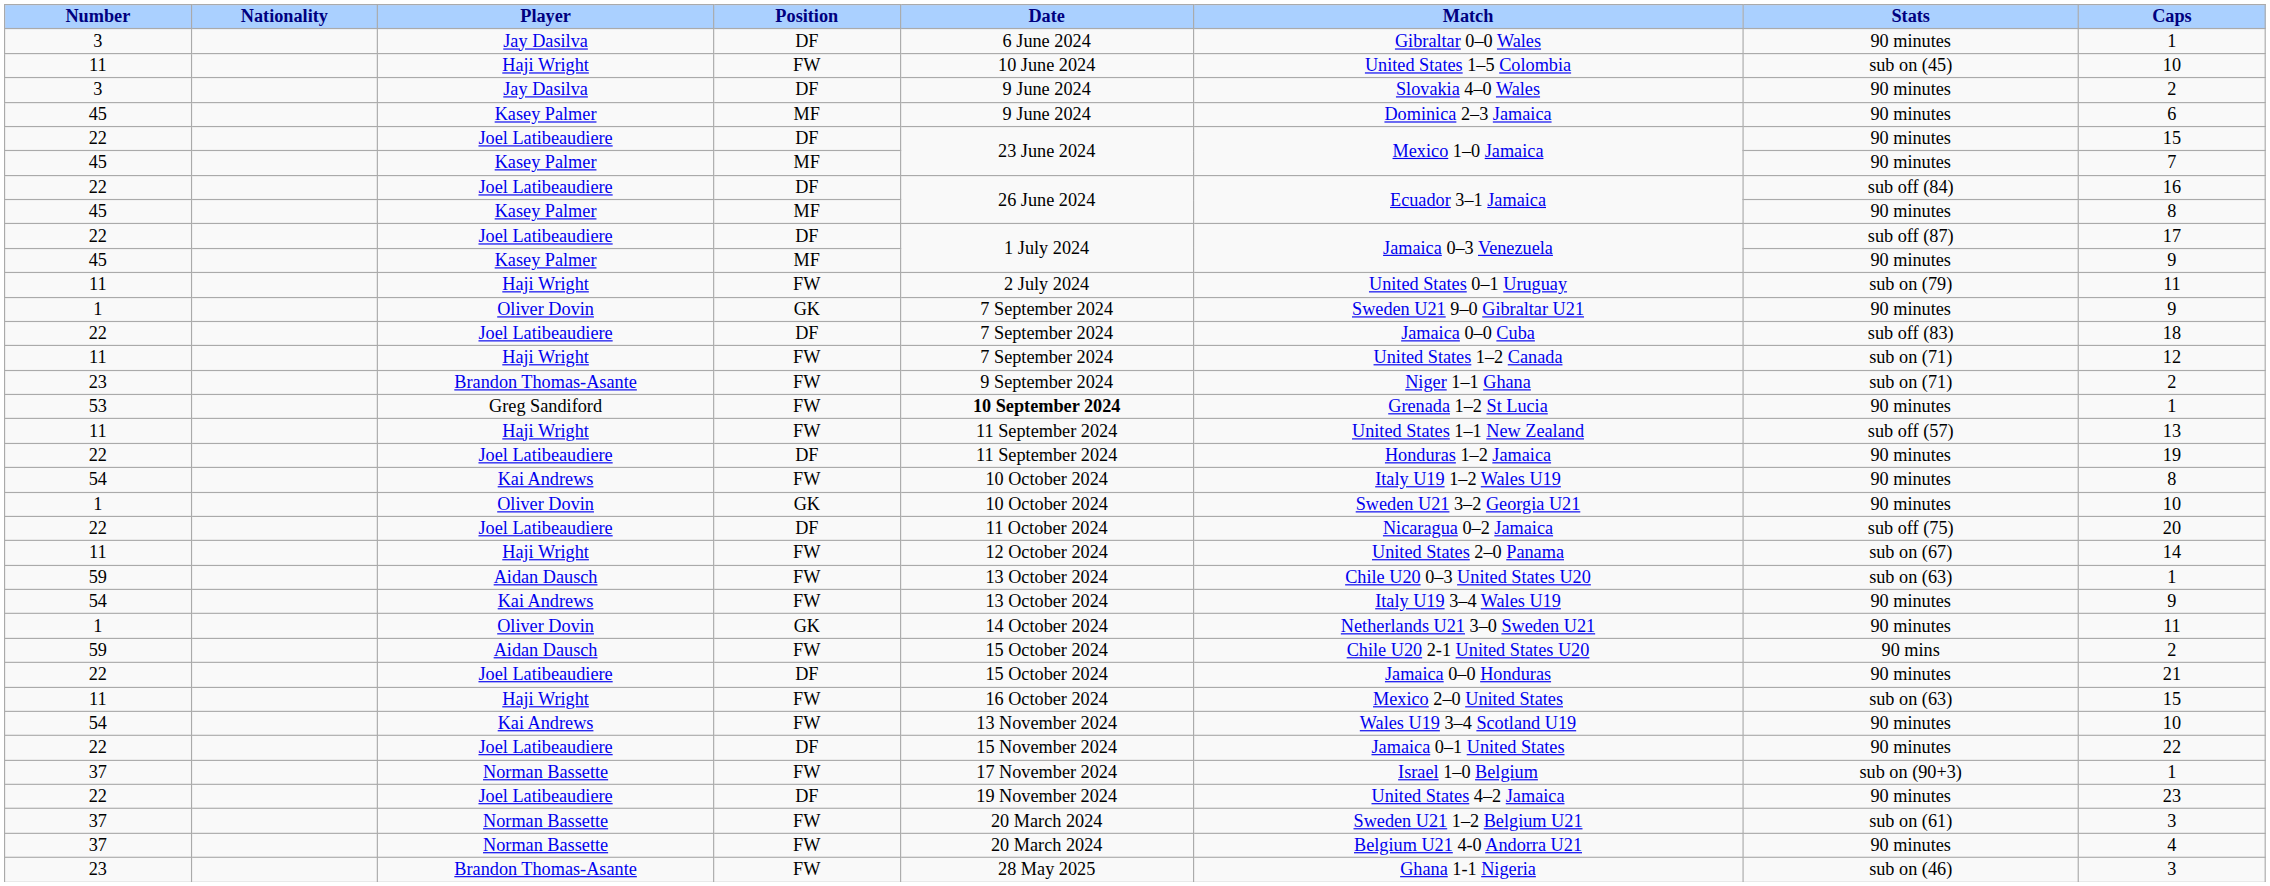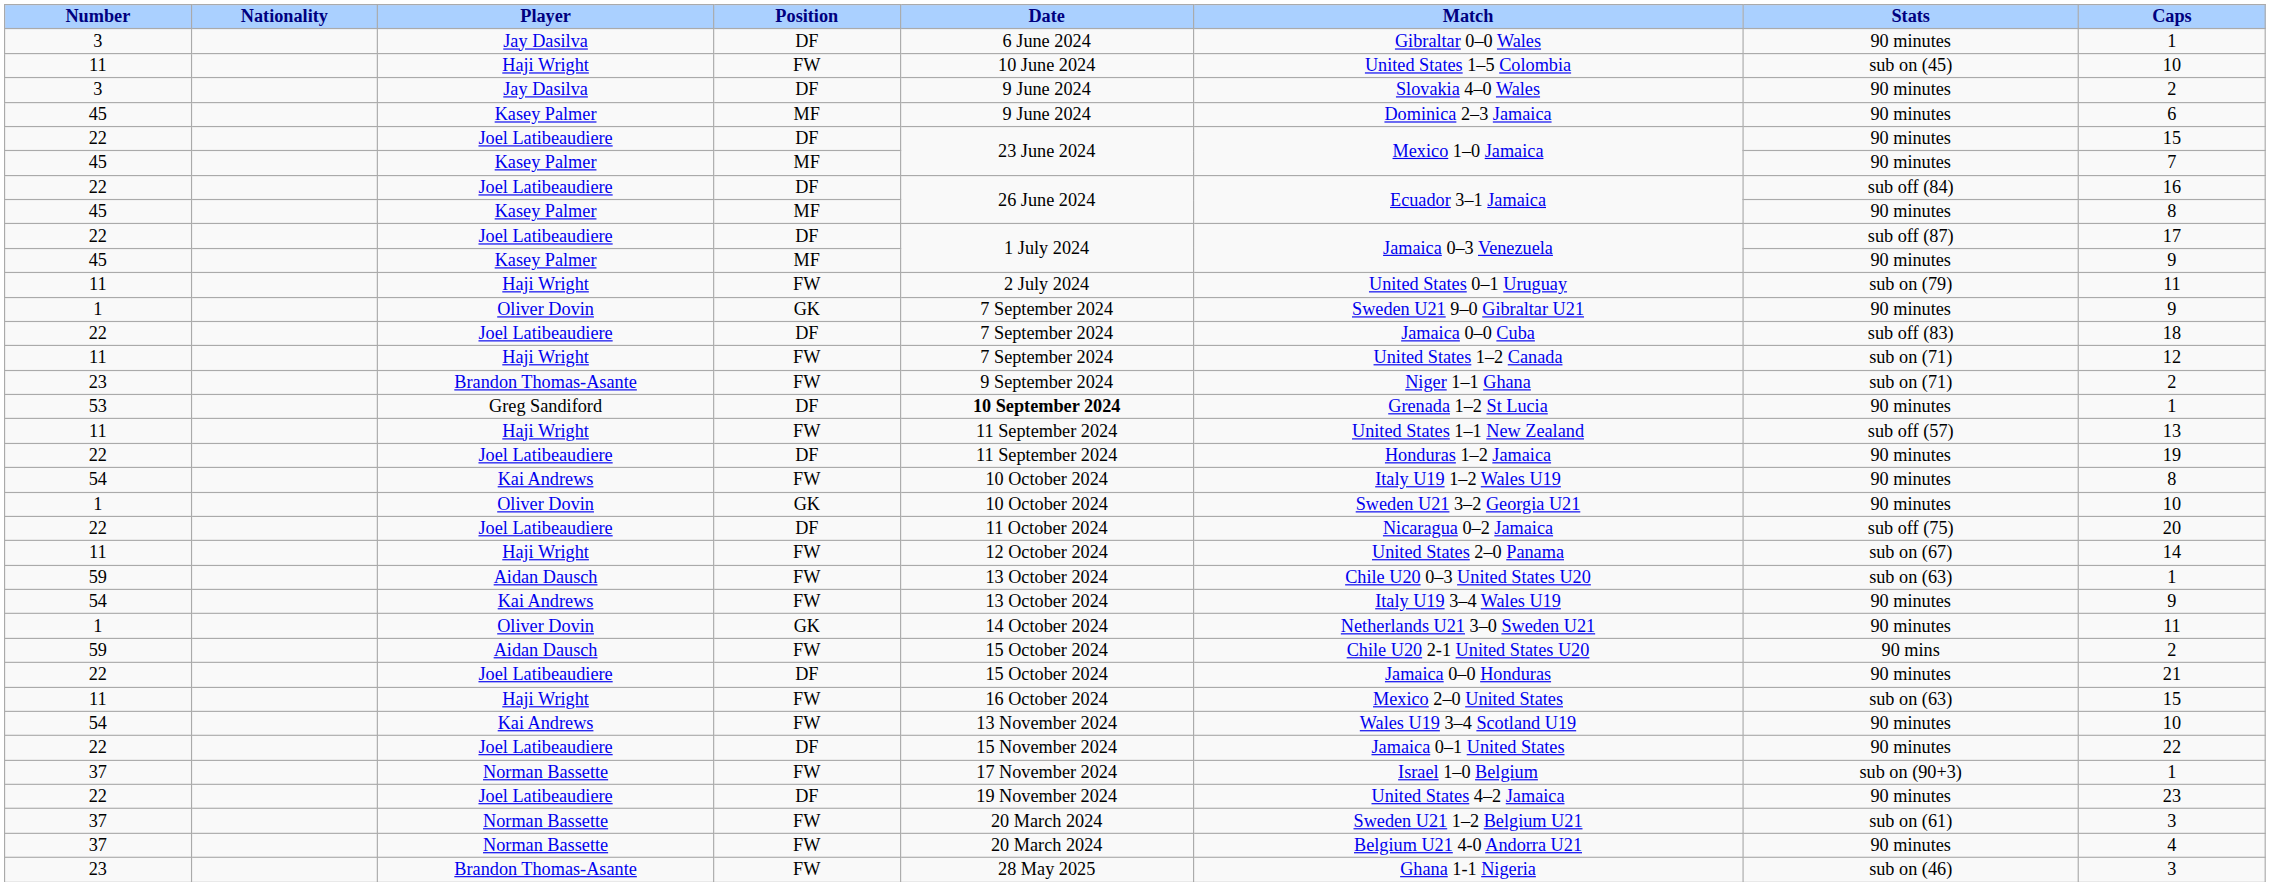(807, 406) FW -> (807, 406) DF
